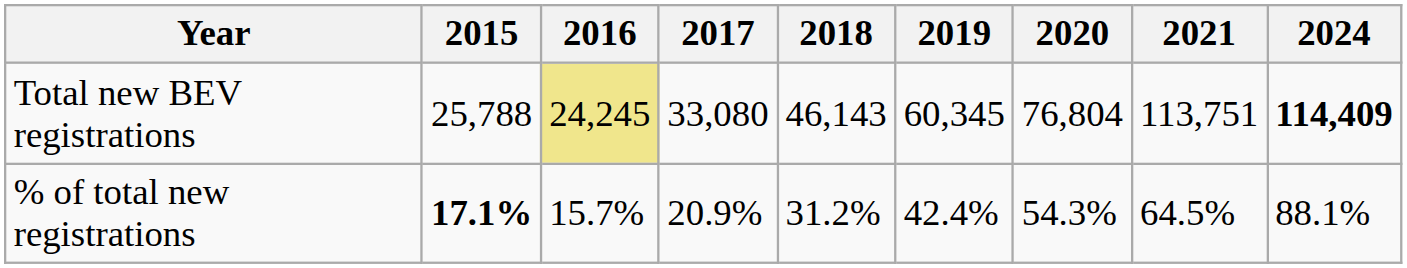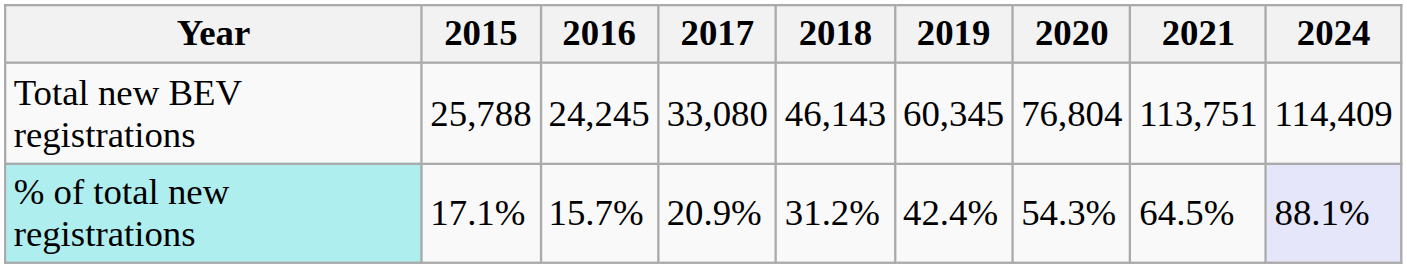(600, 112) khaki background -> (599, 112) no background
(1334, 112) bold -> (1334, 112) normal
(121, 212) no background -> (121, 212) paleturquoise background
(482, 212) bold -> (478, 212) normal
(1323, 212) no background -> (1322, 212) lavender background
